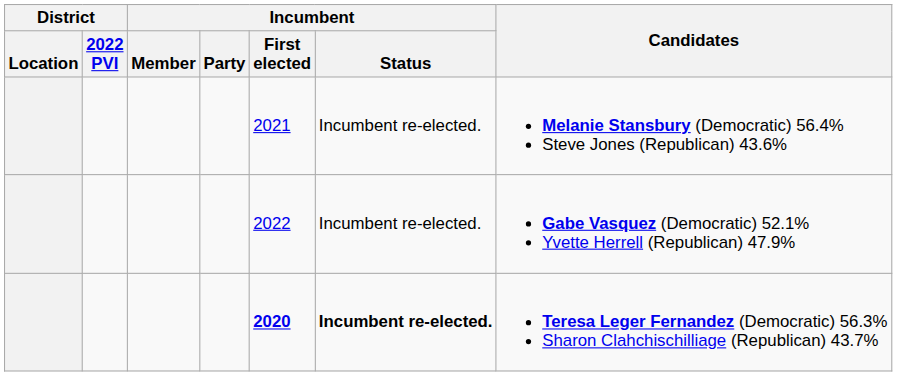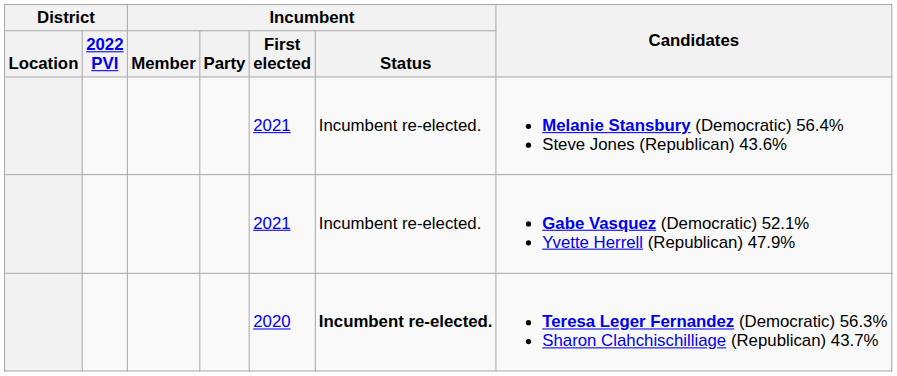(272, 223) 2022 -> (272, 223) 2021
(272, 321) bold -> (272, 321) normal
